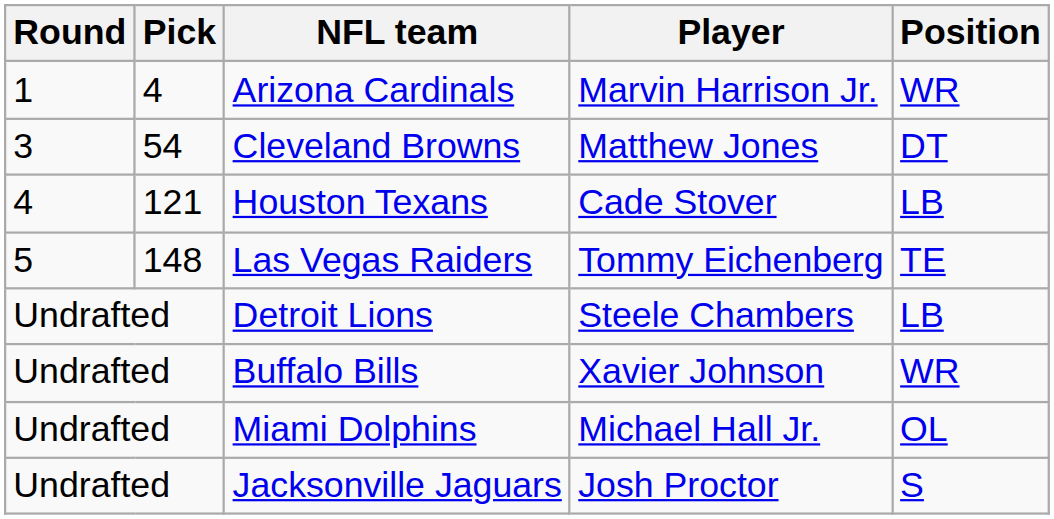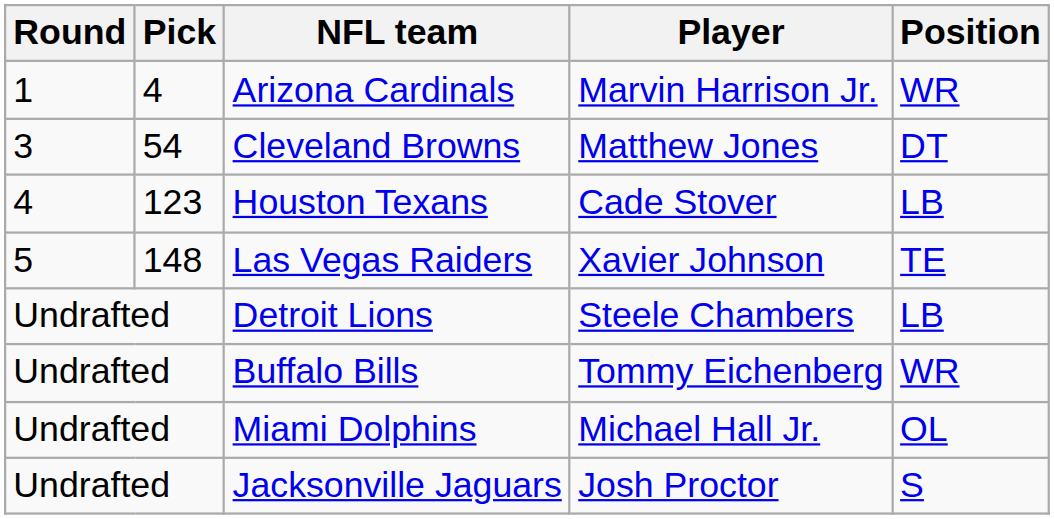(173, 202) 121 -> (173, 202) 123
(731, 259) Tommy Eichenberg -> (701, 259) Xavier Johnson
(701, 372) Xavier Johnson -> (731, 372) Tommy Eichenberg
